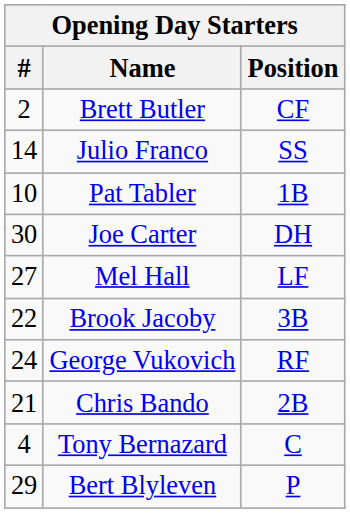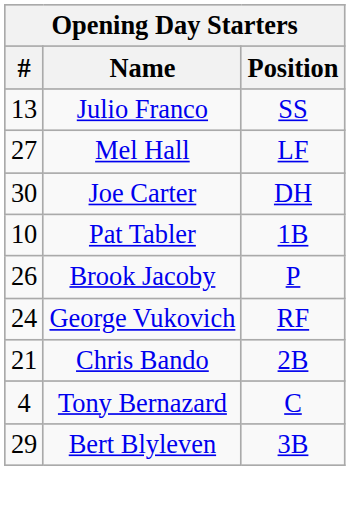- row: (142, 109)
(24, 151) 14 -> (24, 109) 13
rows swapped: (142, 276) <-> (142, 192)
(24, 318) 22 -> (24, 276) 26
(293, 318) 3B -> (293, 276) P
(293, 485) P -> (293, 444) 3B
